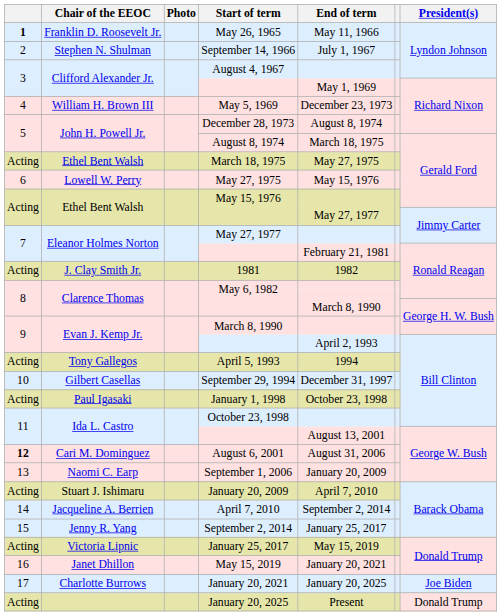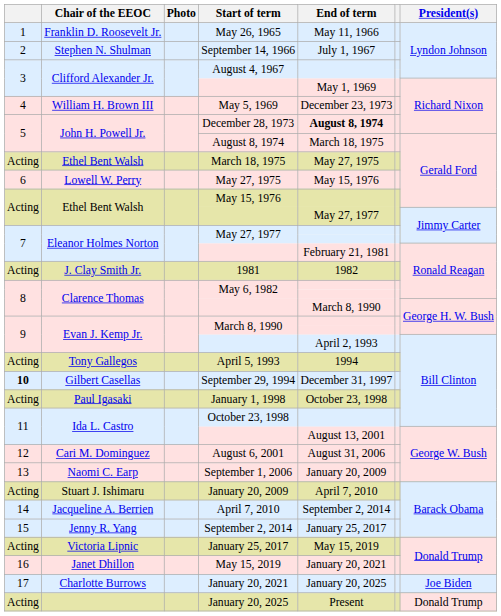(23, 32) bold -> (23, 32) normal
(346, 124) normal -> (346, 124) bold
(23, 380) normal -> (23, 380) bold
(23, 453) bold -> (23, 453) normal
